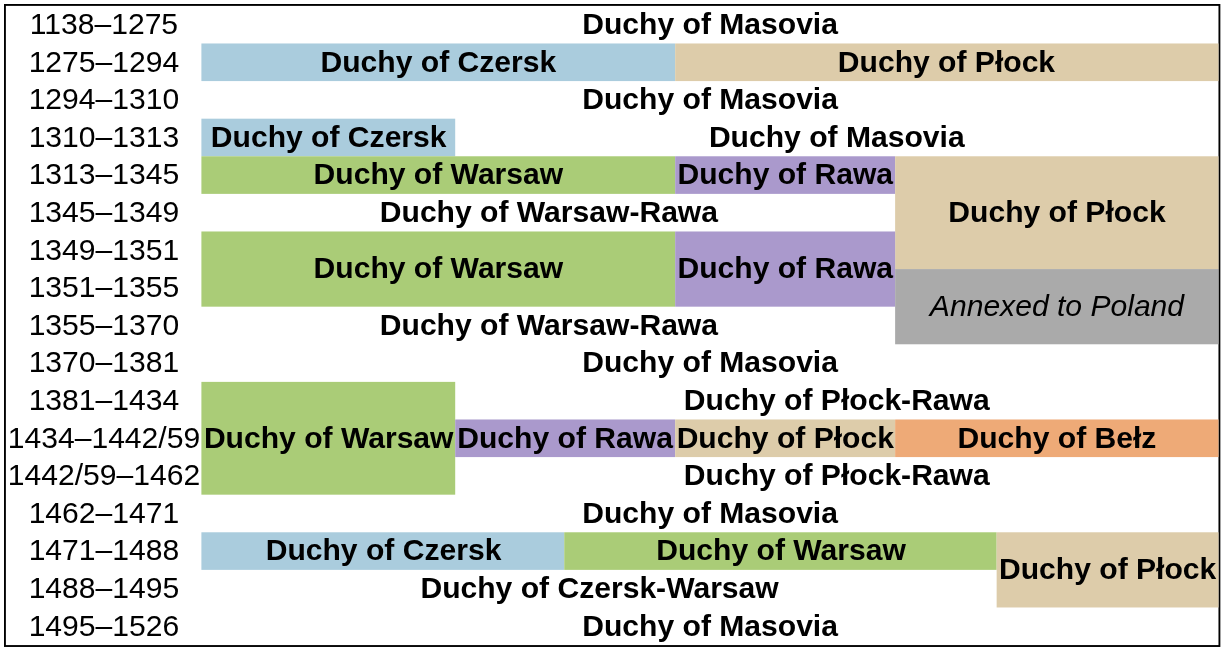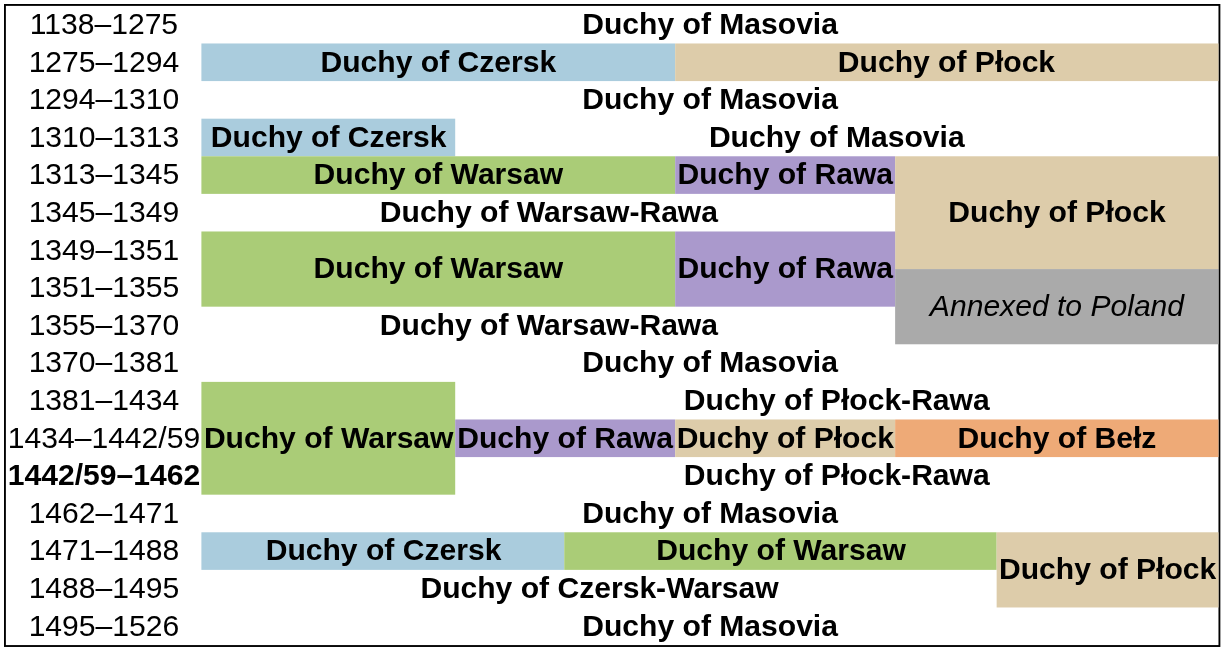(104, 475) normal -> (104, 475) bold
